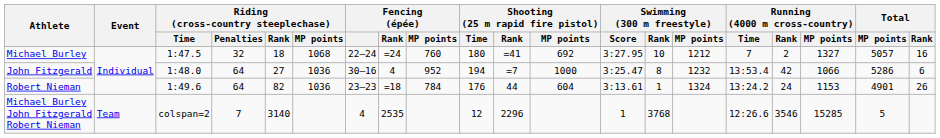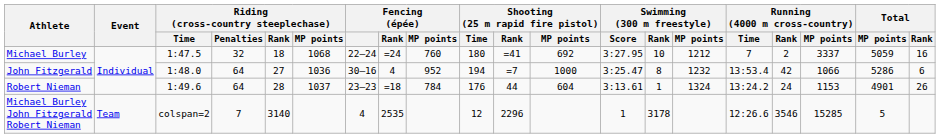(828, 54) 1327 -> (828, 54) 3337
(882, 54) 5057 -> (882, 54) 5059
(279, 86) 82 -> (279, 86) 28
(319, 86) 1036 -> (319, 86) 1037
(659, 113) 3768 -> (659, 113) 3178
